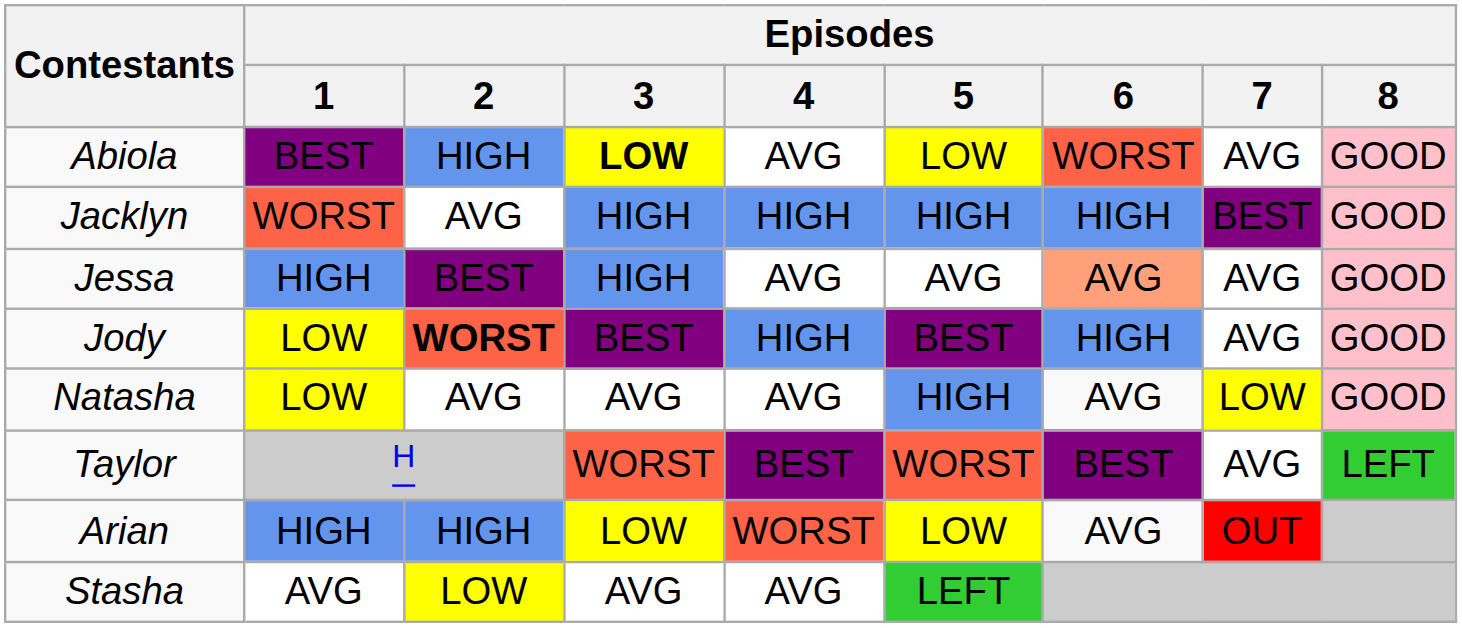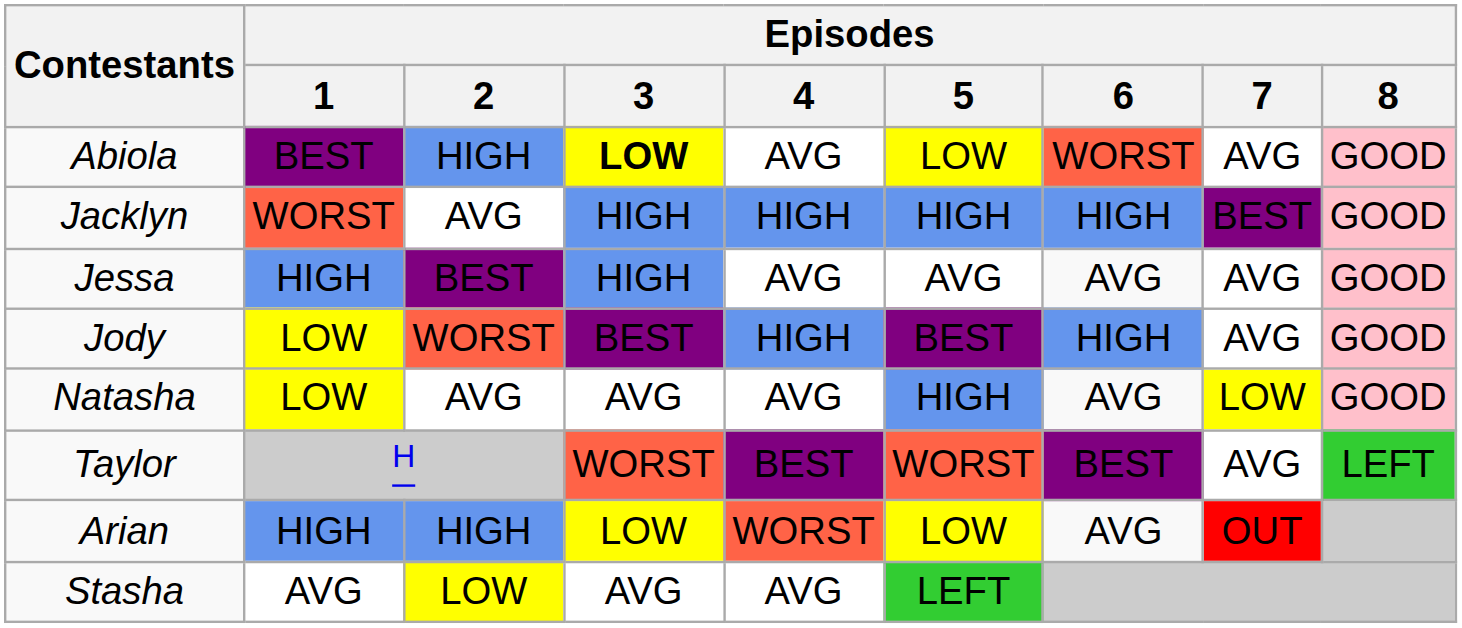(1123, 277) lightsalmon background -> (1123, 277) no background
(484, 338) bold -> (484, 338) normal
